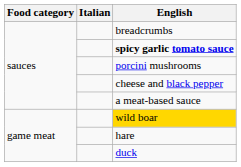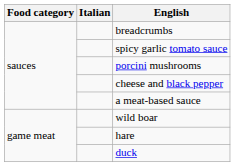(175, 48) bold -> (171, 48) normal
(137, 118) gold background -> (137, 118) no background
